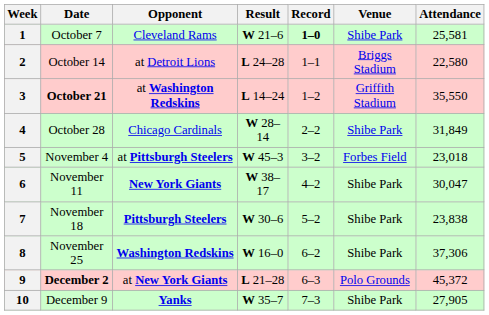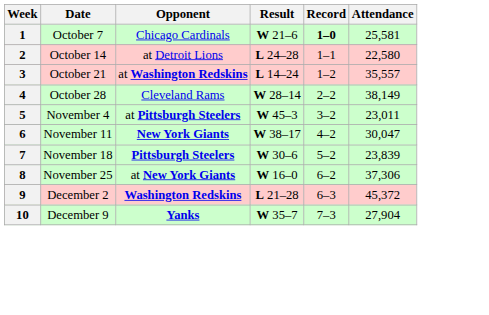- column: (375, 14)
(175, 34) Cleveland Rams -> (183, 34) Chicago Cardinals
(77, 95) bold -> (78, 74) normal
(450, 95) 35,550 -> (383, 74) 35,557
(175, 130) Chicago Cardinals -> (183, 94) Cleveland Rams
(450, 130) 31,849 -> (383, 94) 38,149
(450, 157) 23,018 -> (383, 114) 23,011
(450, 218) 23,838 -> (383, 154) 23,839
(175, 253) Washington Redskins -> (183, 174) at New York Giants
(77, 280) bold -> (78, 194) normal
(175, 280) at New York Giants -> (183, 194) Washington Redskins
(450, 300) 27,905 -> (383, 214) 27,904
